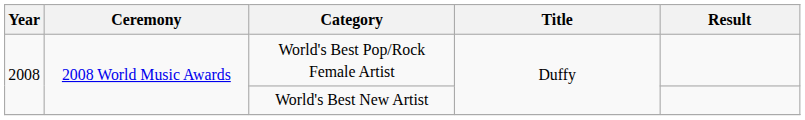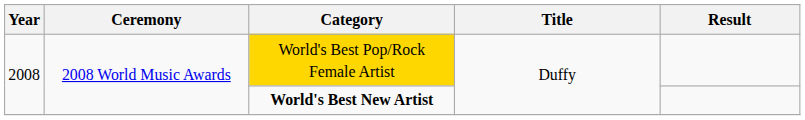(352, 60) no background -> (352, 60) gold background
(352, 101) normal -> (352, 101) bold
